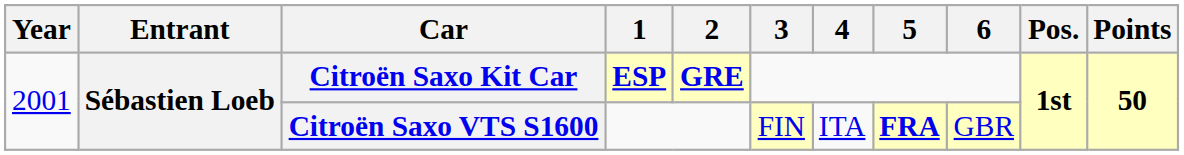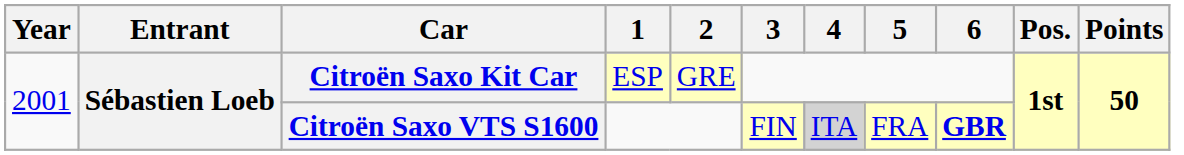(639, 76) bold -> (638, 76) normal
(712, 76) bold -> (706, 76) normal
(842, 125) no background -> (834, 125) lightgrey background
(910, 125) bold -> (900, 125) normal
(984, 125) normal -> (974, 125) bold
